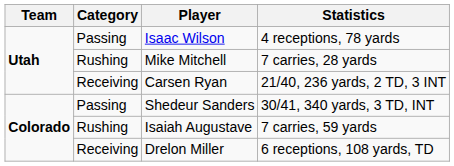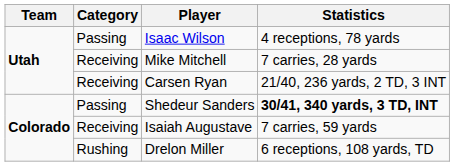(102, 60) Rushing -> (107, 60) Receiving
(348, 105) normal -> (349, 105) bold
(102, 127) Rushing -> (107, 127) Receiving
(107, 149) Receiving -> (102, 149) Rushing
